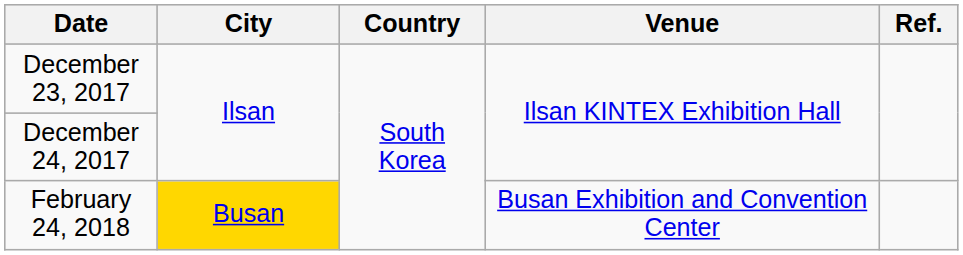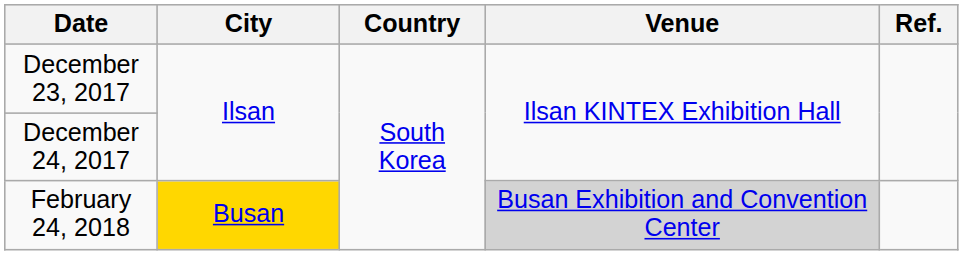(682, 214) no background -> (682, 214) lightgrey background
